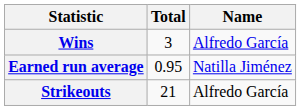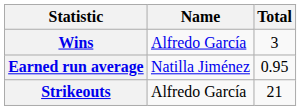columns swapped: (242, 17) <-> (168, 17)
